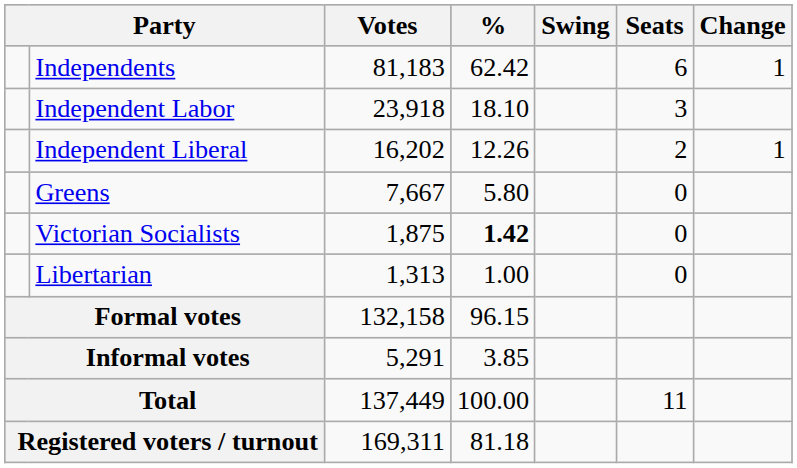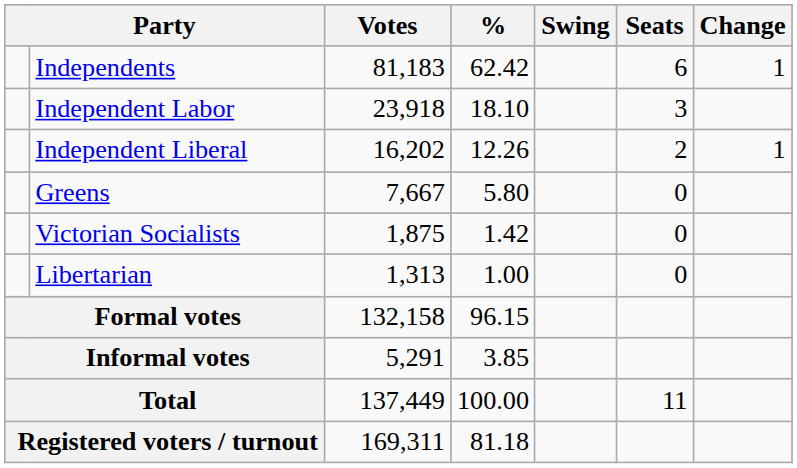(506, 233) bold -> (506, 233) normal
